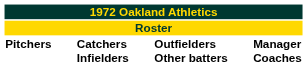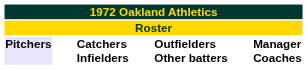(28, 44) no background -> (28, 44) lavender background
